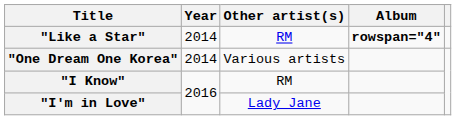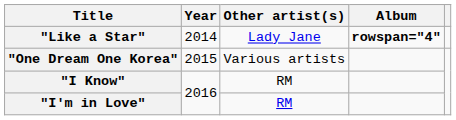(284, 38) RM -> (284, 38) Lady Jane
(201, 60) 2014 -> (201, 60) 2015
(284, 104) Lady Jane -> (284, 104) RM
